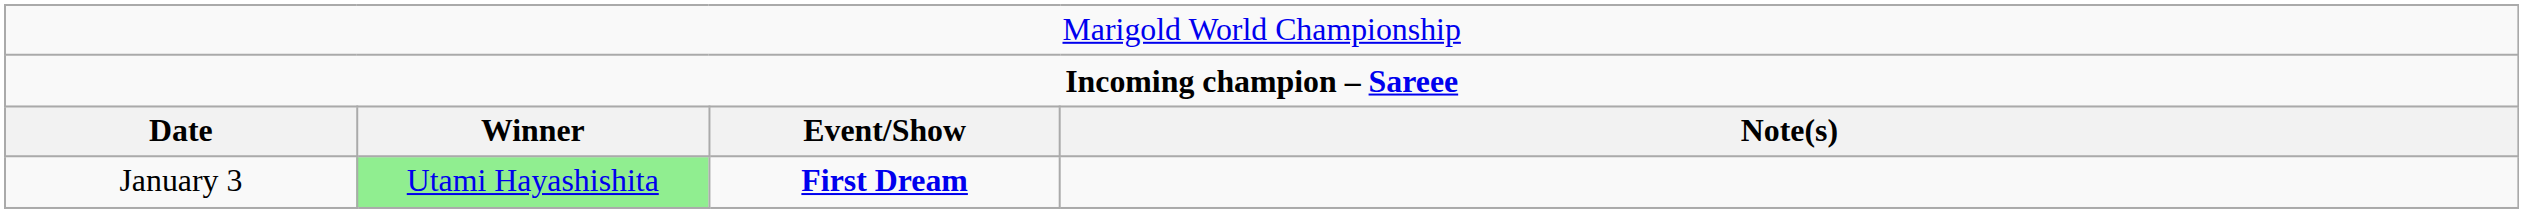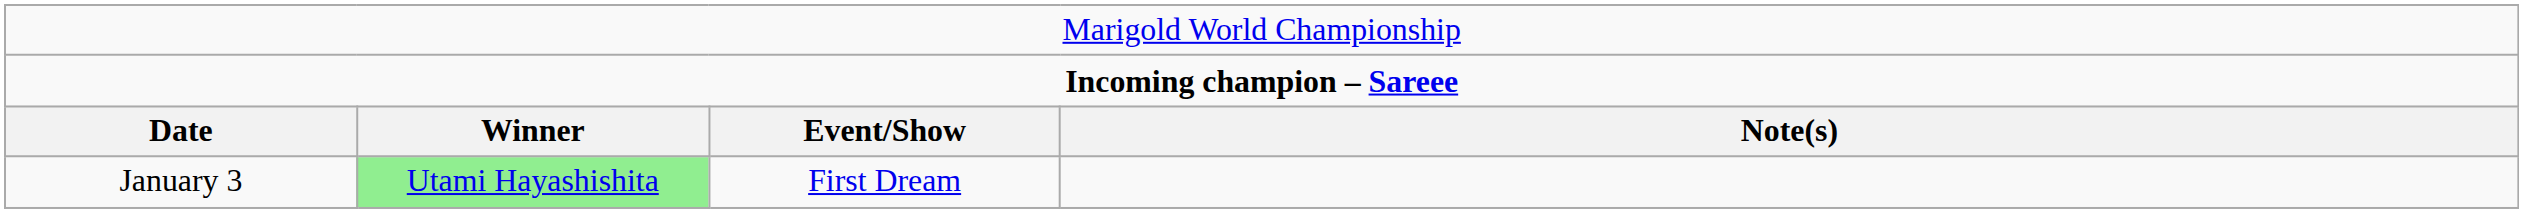(885, 181) bold -> (885, 181) normal
